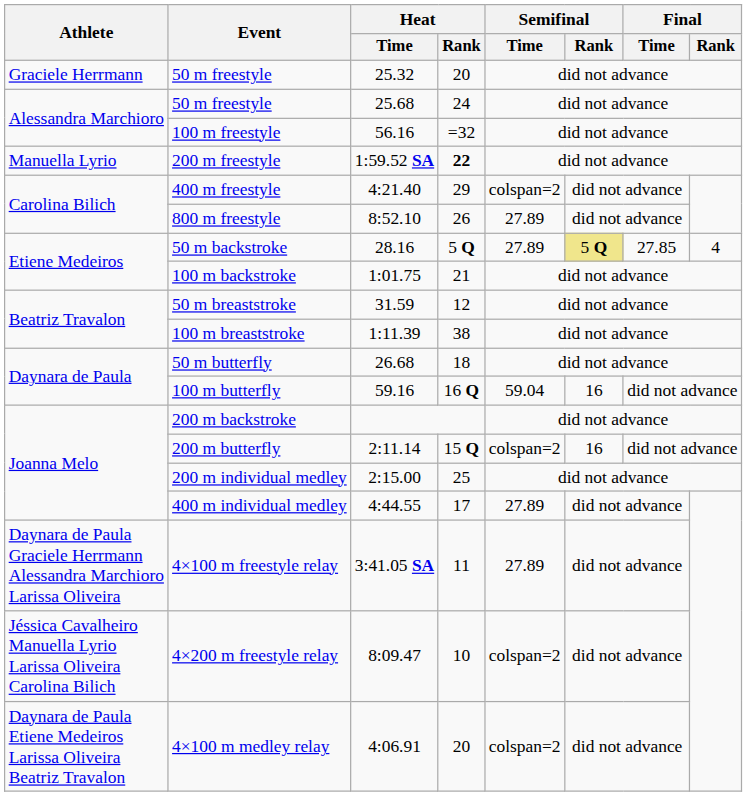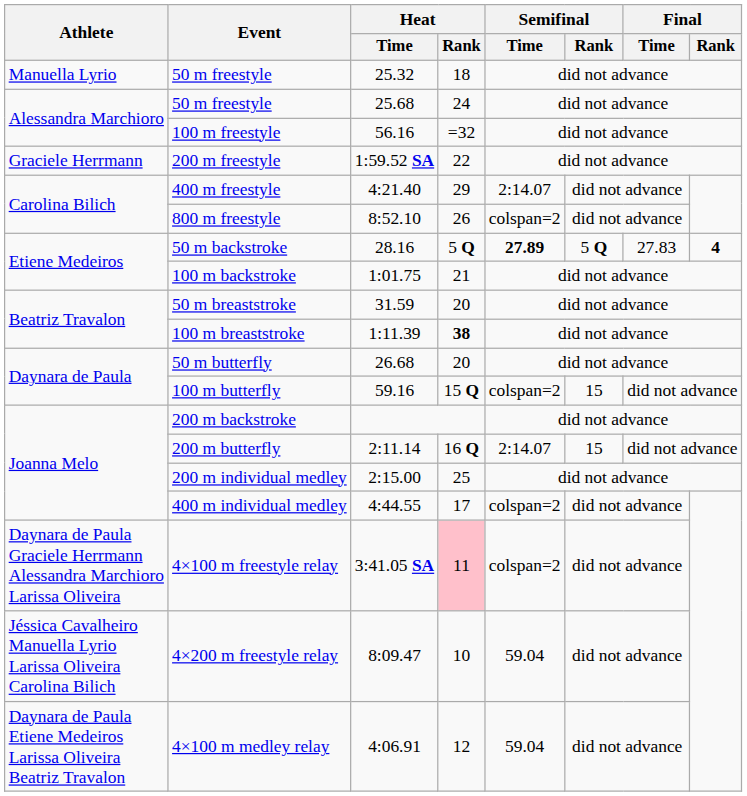(76, 75) Graciele Herrmann -> (63, 75) Manuella Lyrio
(461, 75) 20 -> (461, 75) 18
(63, 161) Manuella Lyrio -> (76, 161) Graciele Herrmann
(461, 161) bold -> (461, 161) normal
(525, 190) colspan=2 -> (525, 190) 2:14.07
(525, 218) 27.89 -> (525, 218) colspan=2
(525, 247) normal -> (525, 247) bold
(594, 247) khaki background -> (594, 247) no background
(657, 247) 27.85 -> (657, 247) 27.83
(716, 247) normal -> (716, 247) bold
(461, 305) 12 -> (461, 305) 20
(461, 333) normal -> (461, 333) bold
(461, 362) 18 -> (461, 362) 20
(461, 391) 16 Q -> (461, 391) 15 Q
(525, 391) 59.04 -> (525, 391) colspan=2
(594, 391) 16 -> (594, 391) 15
(461, 448) 15 Q -> (461, 448) 16 Q
(525, 448) colspan=2 -> (525, 448) 2:14.07
(594, 448) 16 -> (594, 448) 15
(525, 506) 27.89 -> (525, 506) colspan=2
(461, 565) no background -> (461, 565) pink background
(525, 565) 27.89 -> (525, 565) colspan=2
(525, 656) colspan=2 -> (525, 656) 59.04
(461, 746) 20 -> (461, 746) 12
(525, 746) colspan=2 -> (525, 746) 59.04
